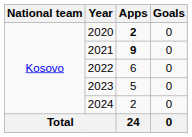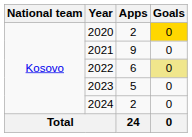(133, 31) bold -> (133, 31) normal
(169, 31) no background -> (169, 31) gold background
(133, 50) bold -> (133, 50) normal
(169, 68) no background -> (169, 68) khaki background
